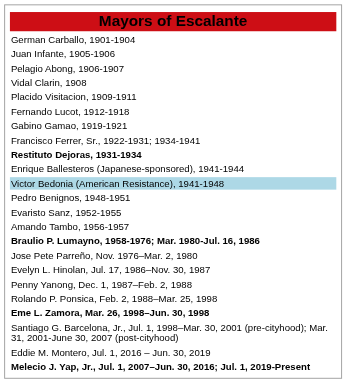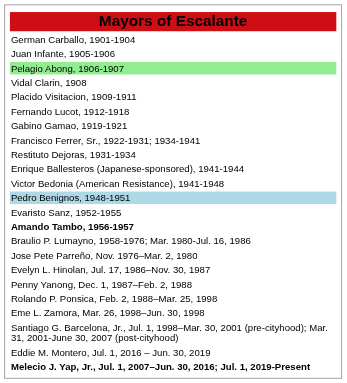(67, 68) no background -> (67, 68) lightgreen background
(76, 155) bold -> (73, 155) normal
(118, 183) lightblue background -> (118, 183) no background
(71, 198) no background -> (71, 198) lightblue background
(70, 227) normal -> (72, 227) bold
(135, 241) bold -> (131, 241) normal
(110, 313) bold -> (108, 313) normal
